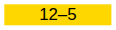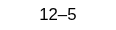(58, 14) gold background -> (58, 14) no background
